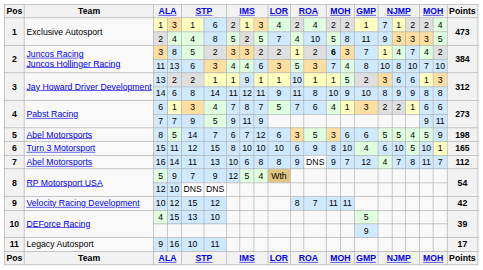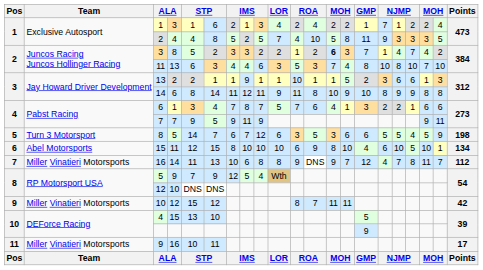(59, 134) Abel Motorsports -> (61, 134) Turn 3 Motorsport
(61, 148) Turn 3 Motorsport -> (59, 148) Abel Motorsports
(462, 148) 165 -> (462, 148) 134
(59, 162) Abel Motorsports -> (78, 162) Miller Vinatieri Motorsports
(83, 203) Velocity Racing Development -> (78, 203) Miller Vinatieri Motorsports
(60, 244) Legacy Autosport -> (78, 244) Miller Vinatieri Motorsports
